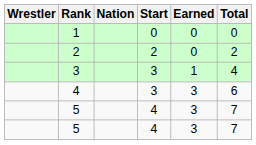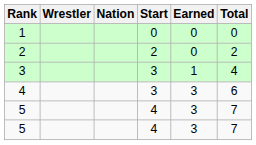columns swapped: (76, 14) <-> (31, 14)
